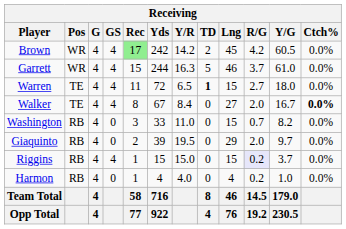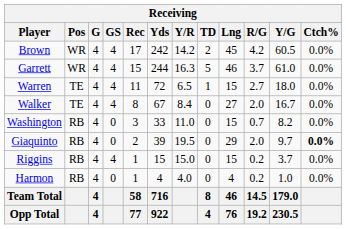(135, 50) lightgreen background -> (135, 50) no background
(208, 86) bold -> (208, 86) normal
(321, 104) bold -> (321, 104) normal
(321, 141) normal -> (321, 141) bold
(257, 159) lavender background -> (257, 159) no background
